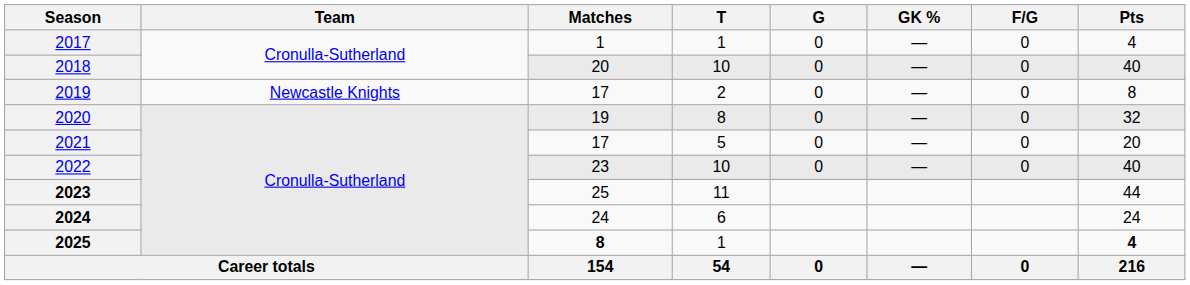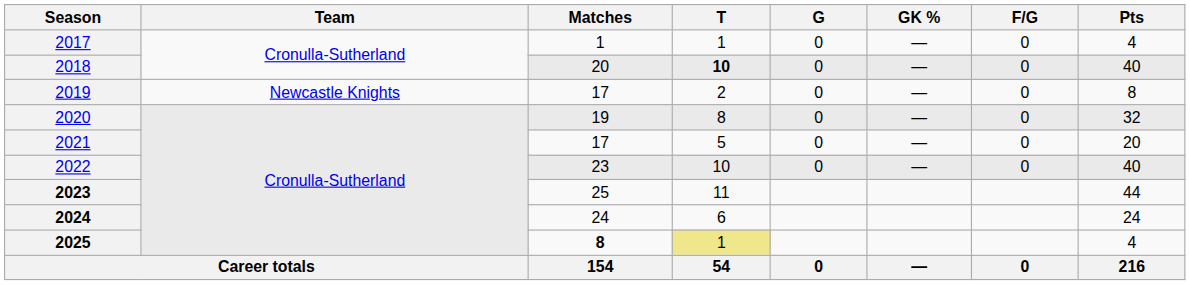(721, 68) normal -> (721, 68) bold
(721, 243) no background -> (721, 243) khaki background
(1132, 243) bold -> (1132, 243) normal
